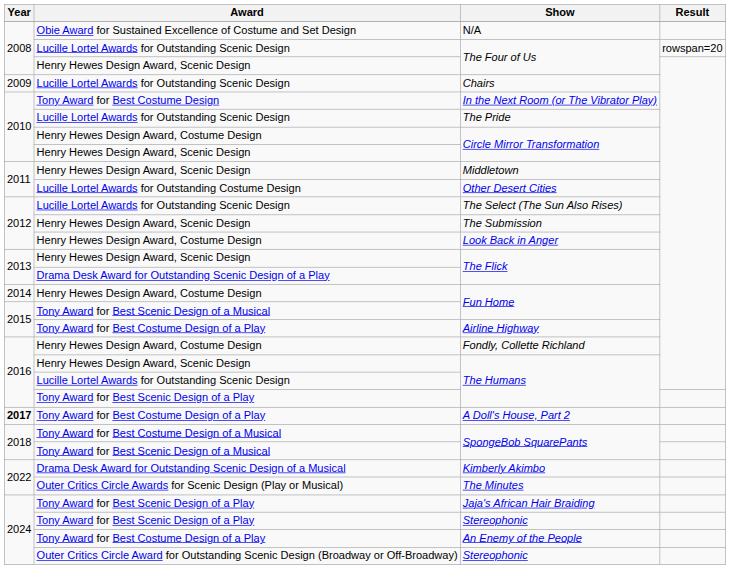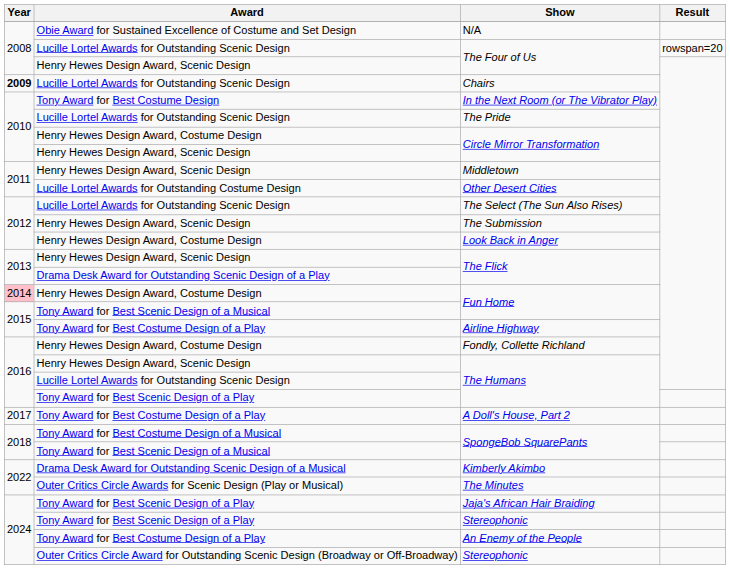(19, 83) normal -> (19, 83) bold
(19, 293) no background -> (19, 293) pink background
(19, 415) bold -> (19, 415) normal
